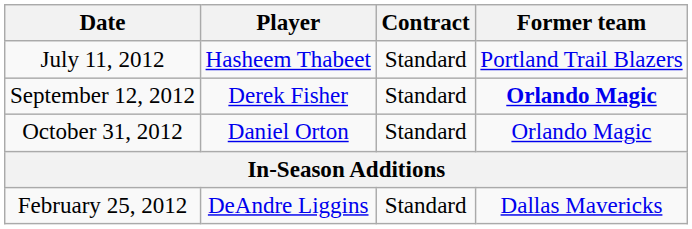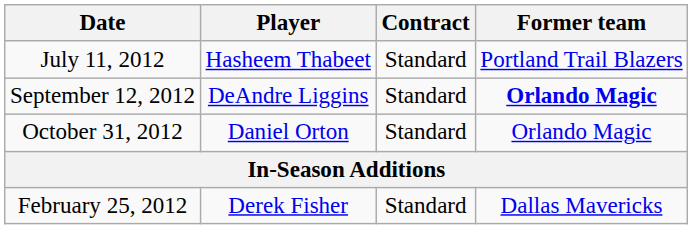(288, 95) Derek Fisher -> (288, 95) DeAndre Liggins
(288, 205) DeAndre Liggins -> (288, 205) Derek Fisher
